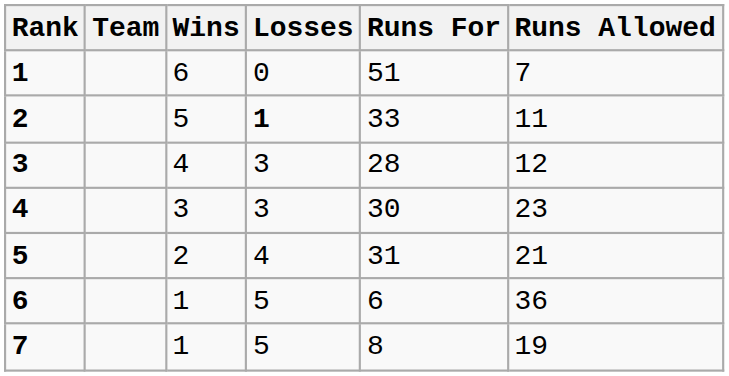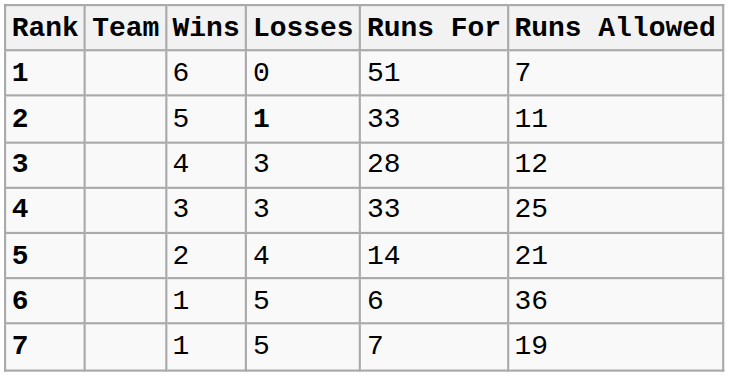(384, 210) 30 -> (384, 210) 33
(531, 210) 23 -> (531, 210) 25
(384, 256) 31 -> (384, 256) 14
(375, 347) 8 -> (375, 347) 7
